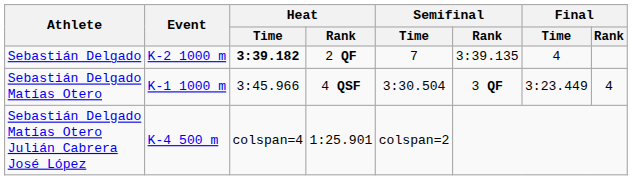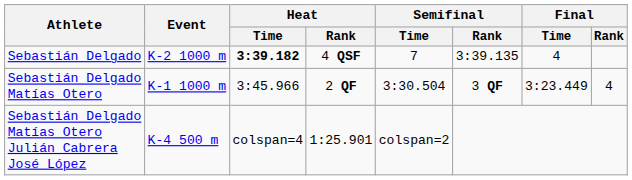(341, 57) 2 QF -> (341, 57) 4 QSF
(341, 87) 4 QSF -> (341, 87) 2 QF
